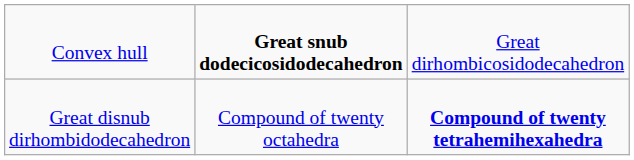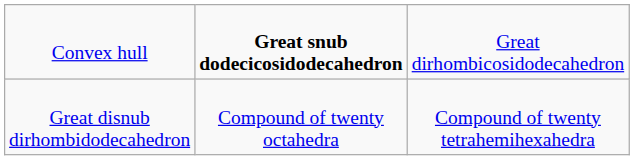(518, 127) bold -> (518, 127) normal
